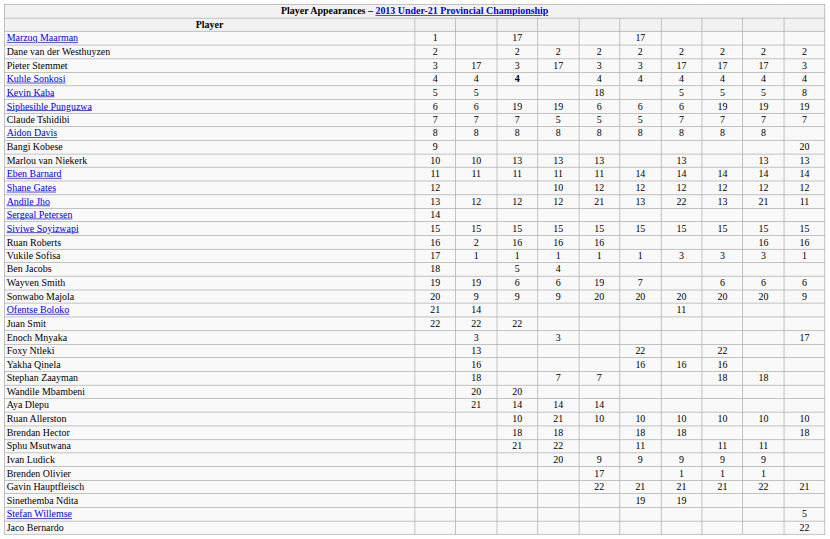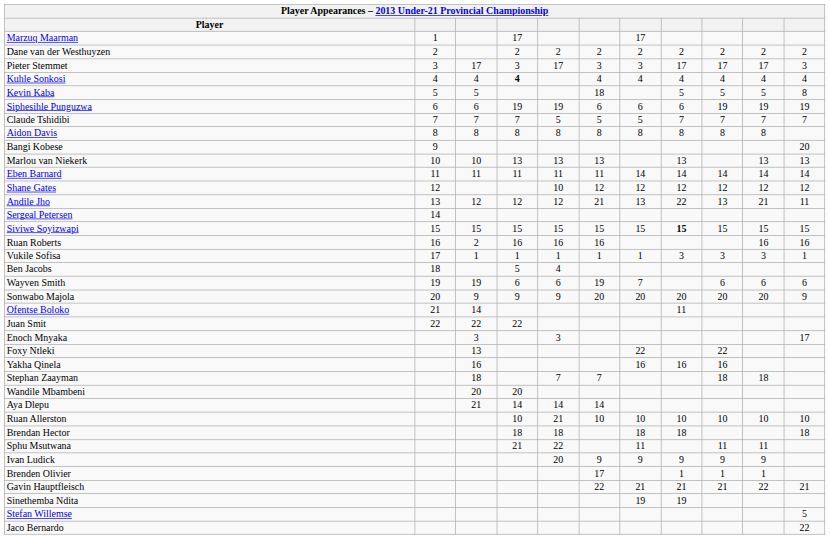(681, 229) normal -> (681, 229) bold
